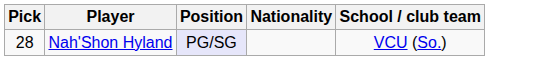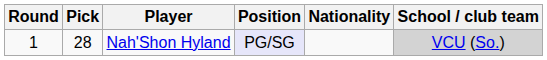+ column: (34, 17)
(410, 42) no background -> (468, 42) lightgrey background
